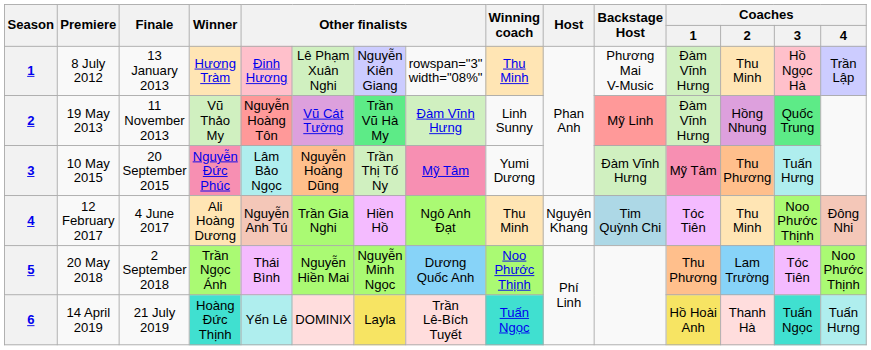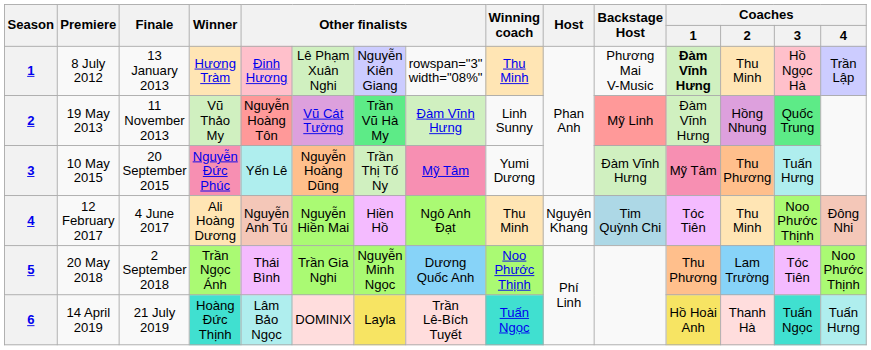(693, 71) normal -> (693, 71) bold
(267, 171) Lâm Bảo Ngọc -> (267, 171) Yến Lê
(323, 221) Trần Gia Nghi -> (323, 221) Nguyễn Hiền Mai
(323, 270) Nguyễn Hiền Mai -> (323, 270) Trần Gia Nghi
(267, 320) Yến Lê -> (267, 320) Lâm Bảo Ngọc
